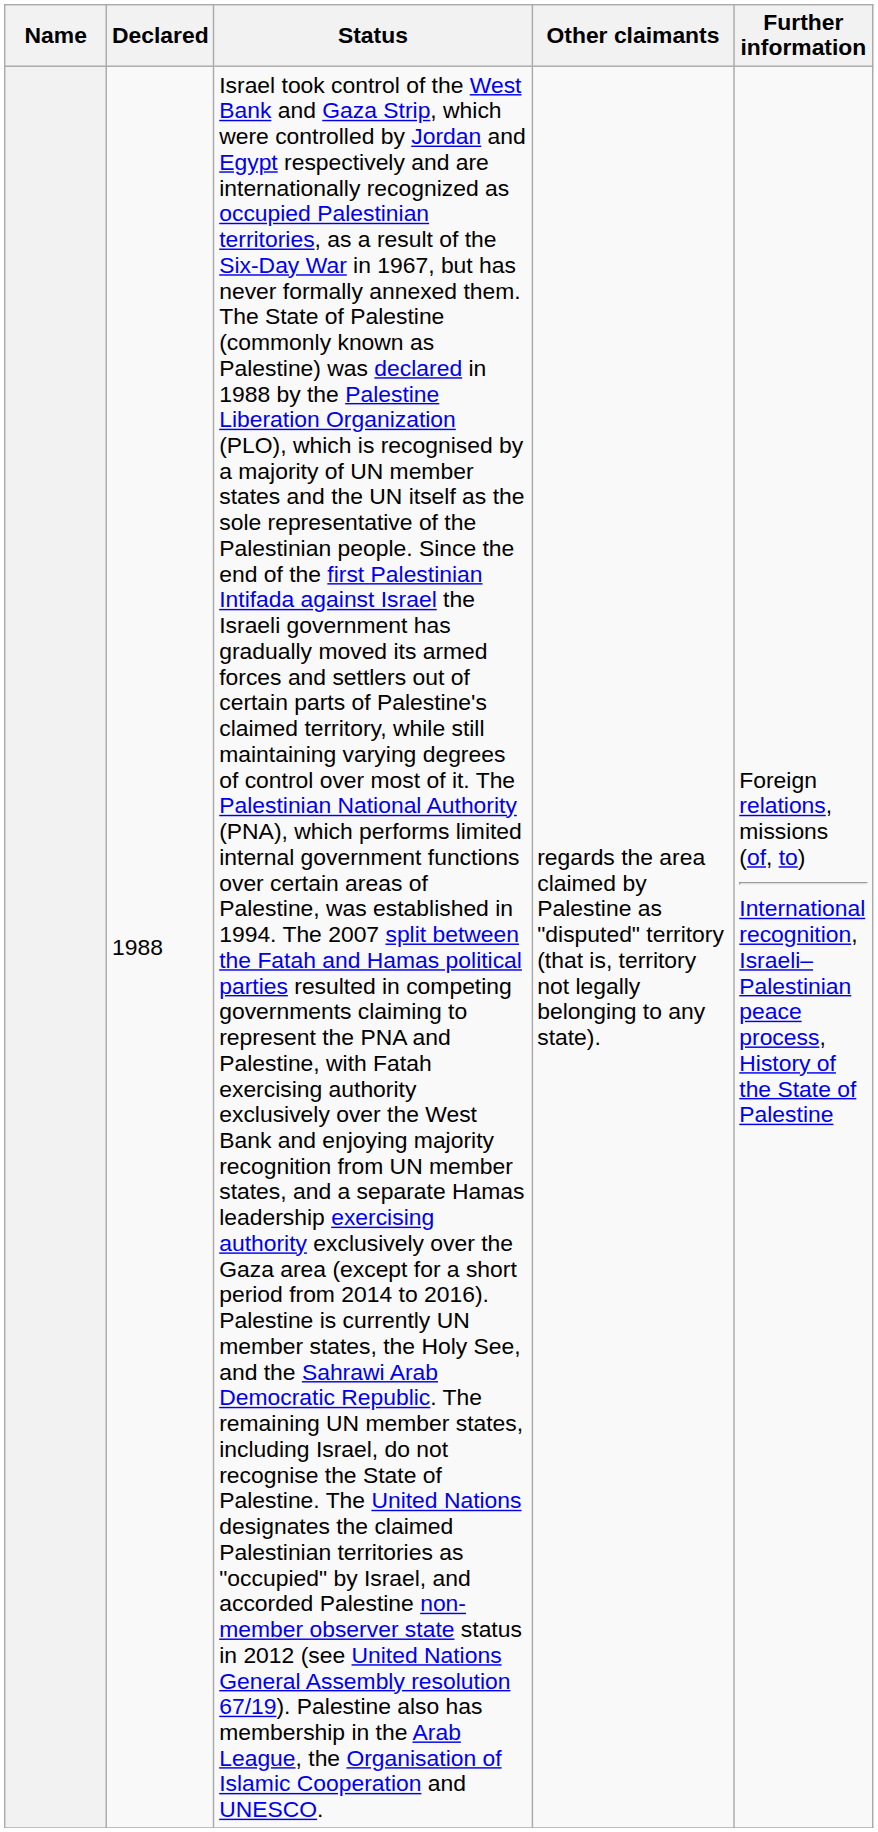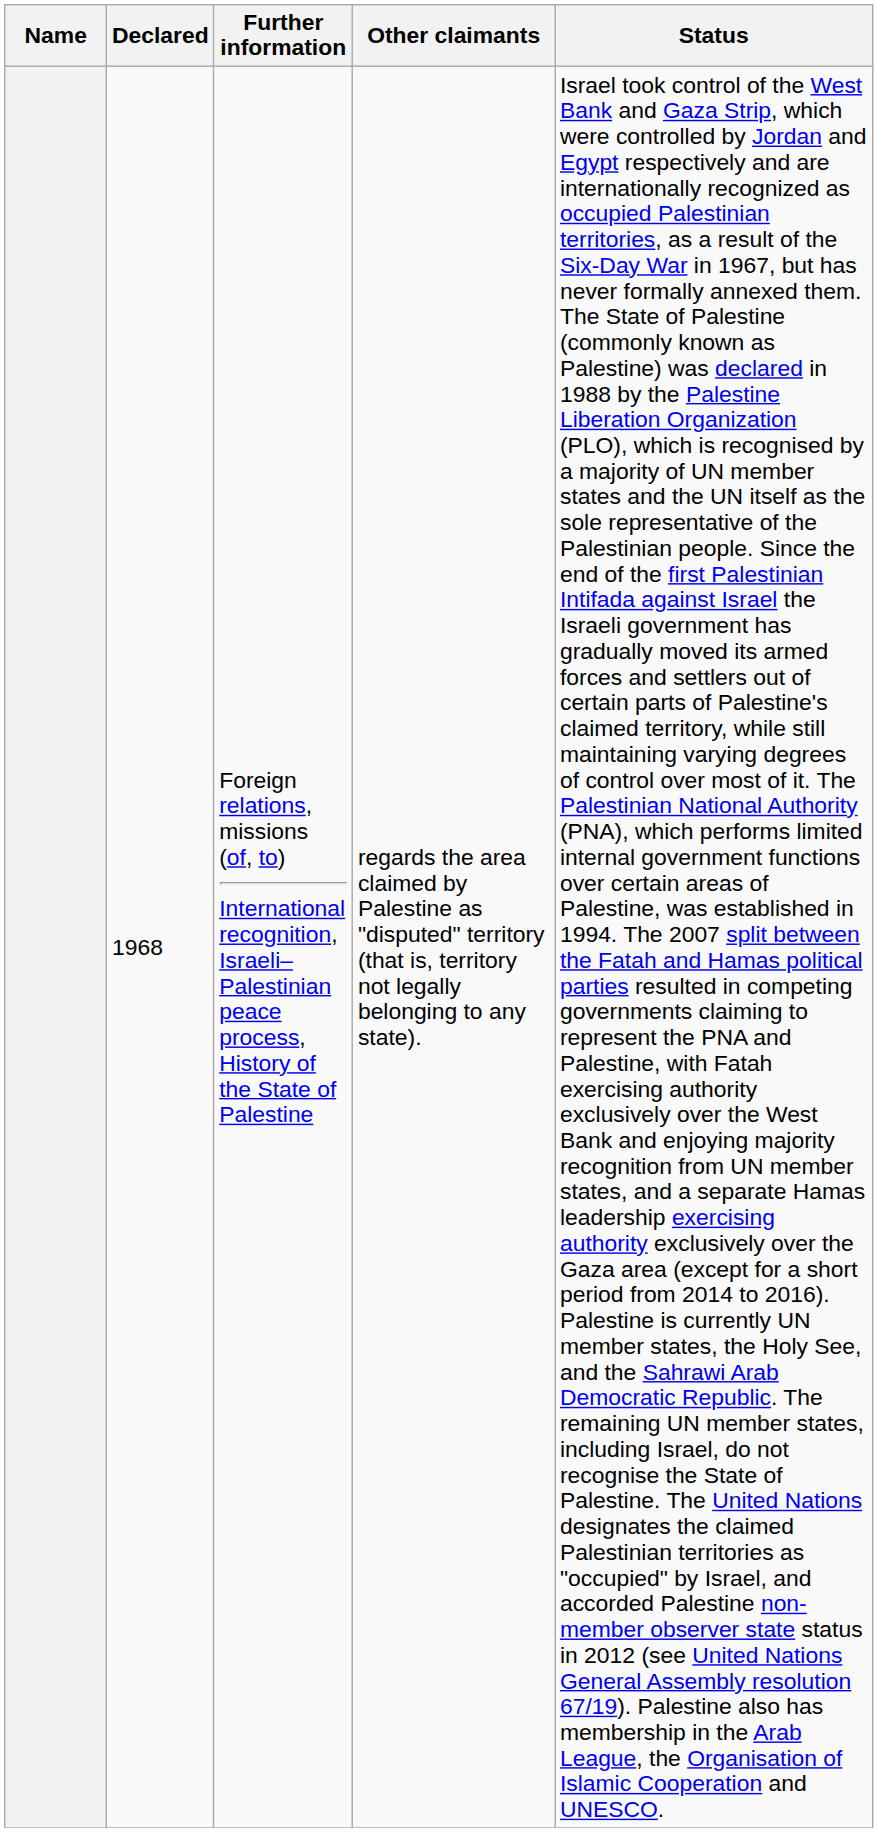columns swapped: (373, 35) <-> (803, 35)
(137, 946) 1988 -> (137, 946) 1968
